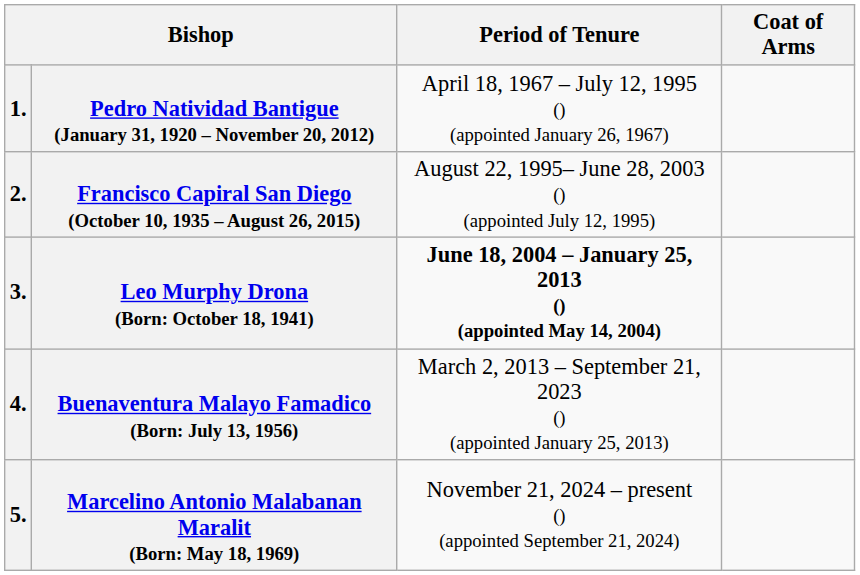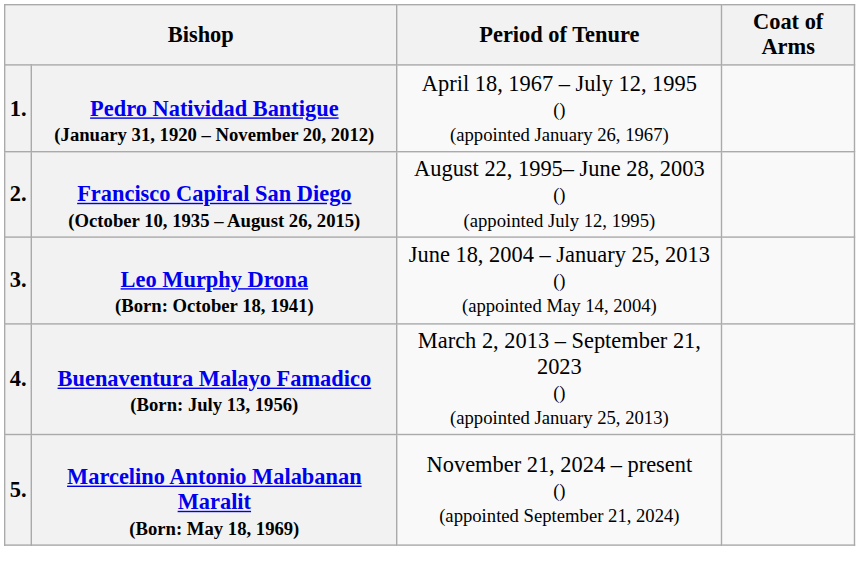(559, 292) bold -> (559, 280) normal
